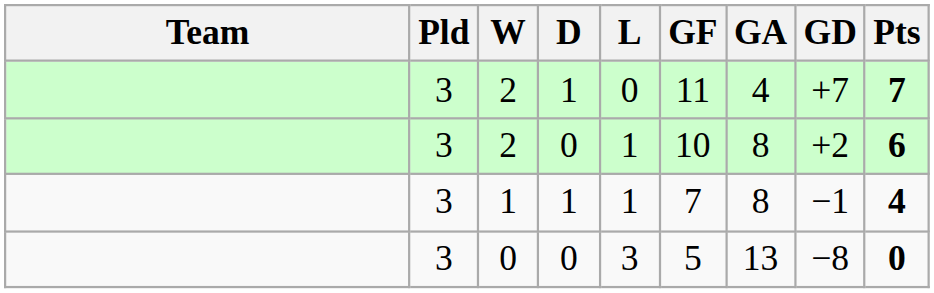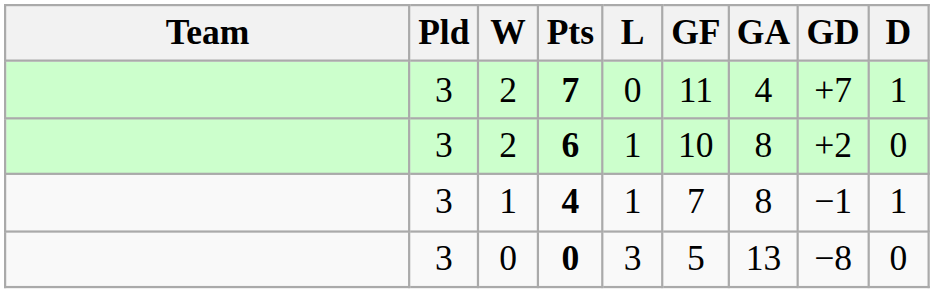columns swapped: (569, 32) <-> (897, 32)
